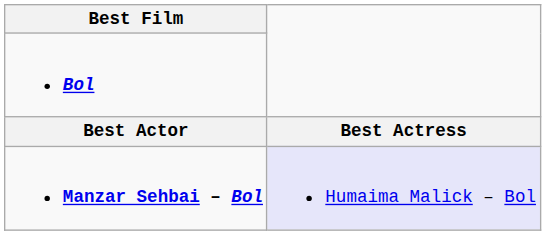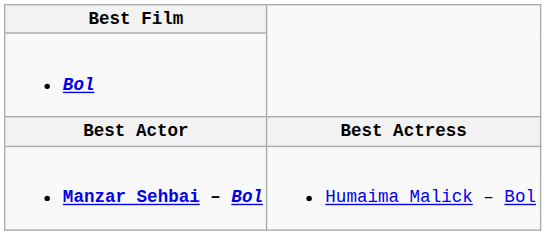(404, 198) lavender background -> (404, 198) no background
